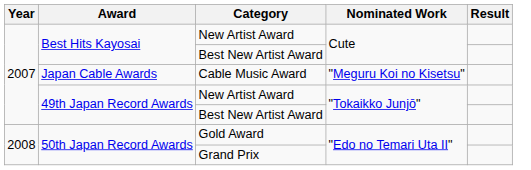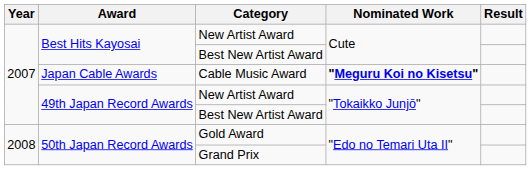(397, 74) normal -> (403, 74) bold
